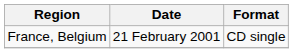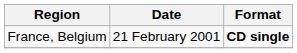(256, 36) normal -> (258, 36) bold
